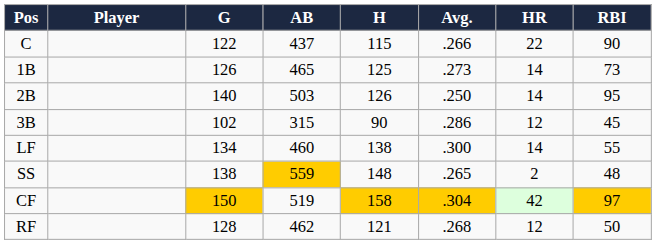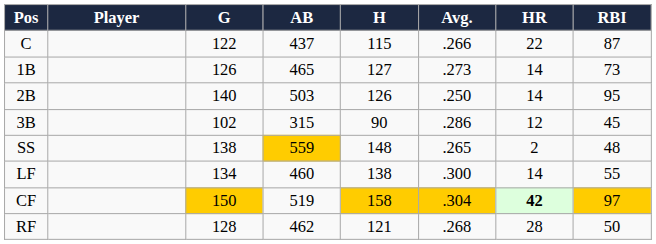(612, 43) 90 -> (612, 43) 87
(379, 69) 125 -> (379, 69) 127
rows swapped: (26, 174) <-> (26, 148)
(534, 200) normal -> (534, 200) bold
(534, 226) 12 -> (534, 226) 28
